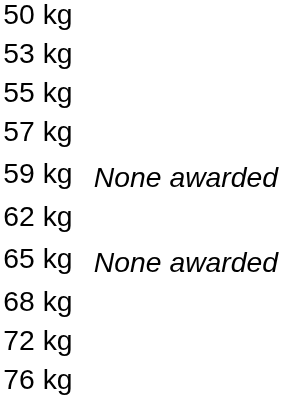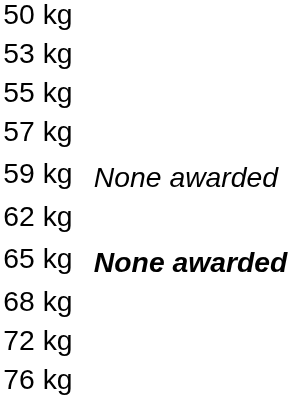(186, 262) normal -> (191, 262) bold
